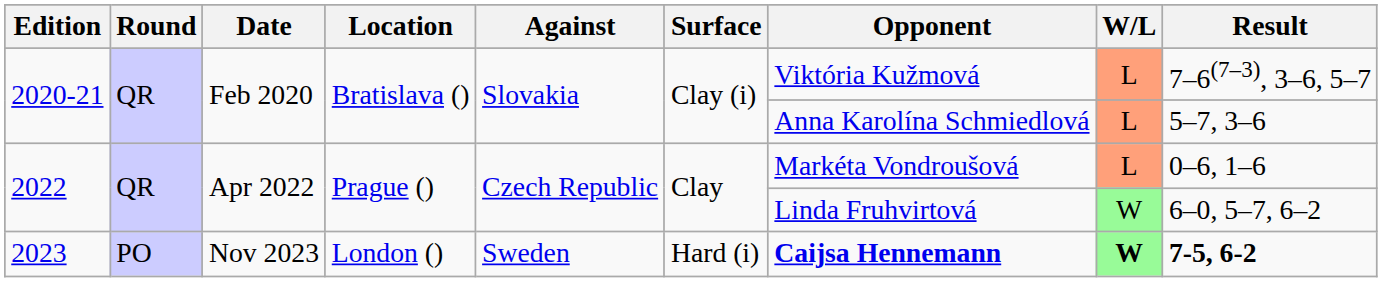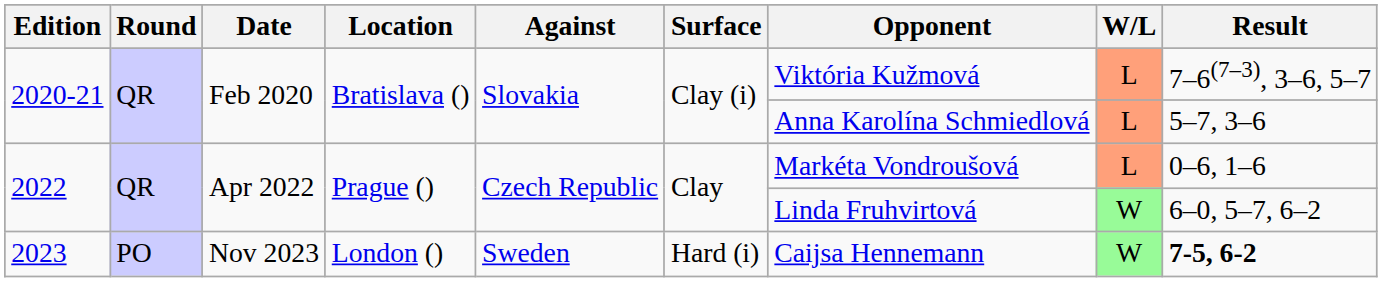(888, 253) bold -> (879, 253) normal
(1129, 253) bold -> (1129, 253) normal
